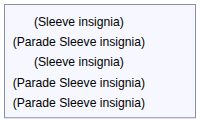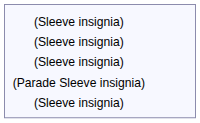(79, 42) (Parade Sleeve insignia) -> (79, 42) (Sleeve insignia)
(79, 103) (Parade Sleeve insignia) -> (79, 103) (Sleeve insignia)
